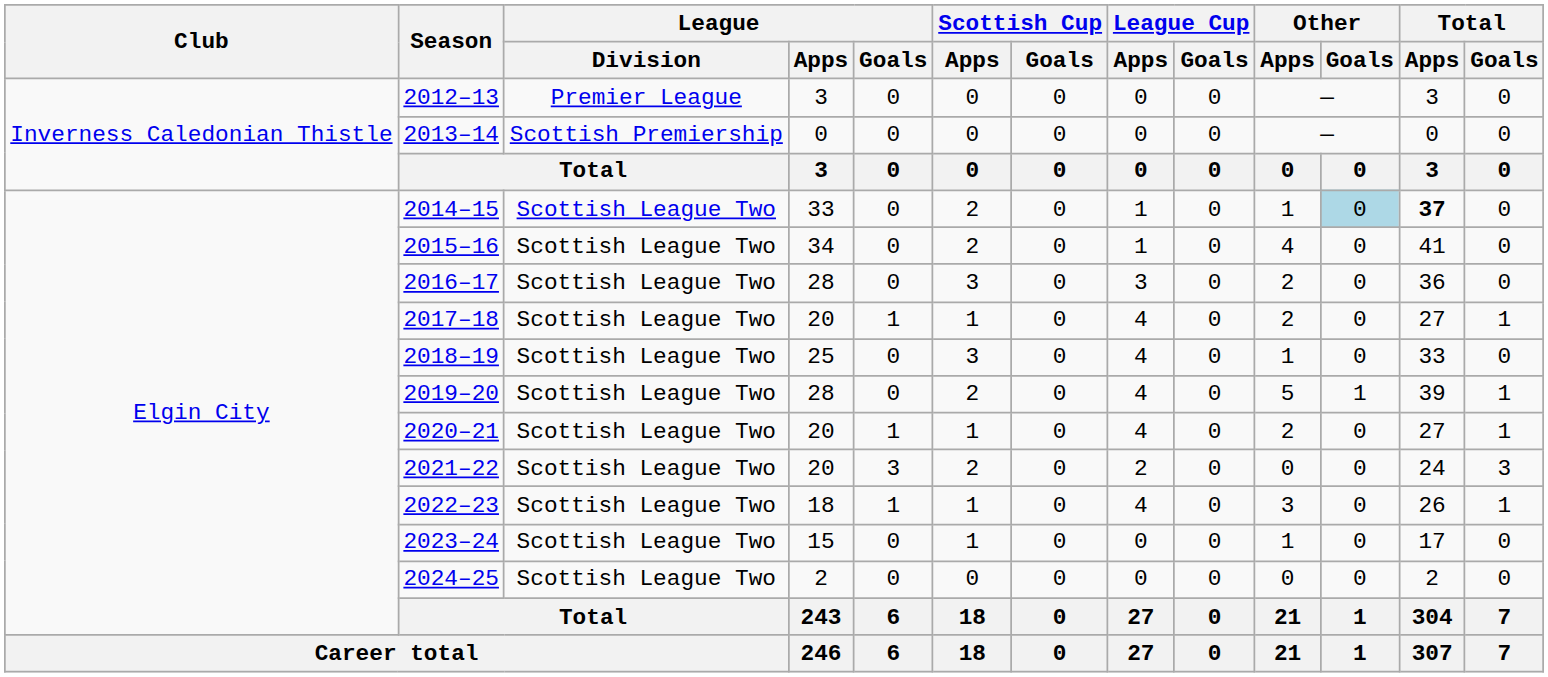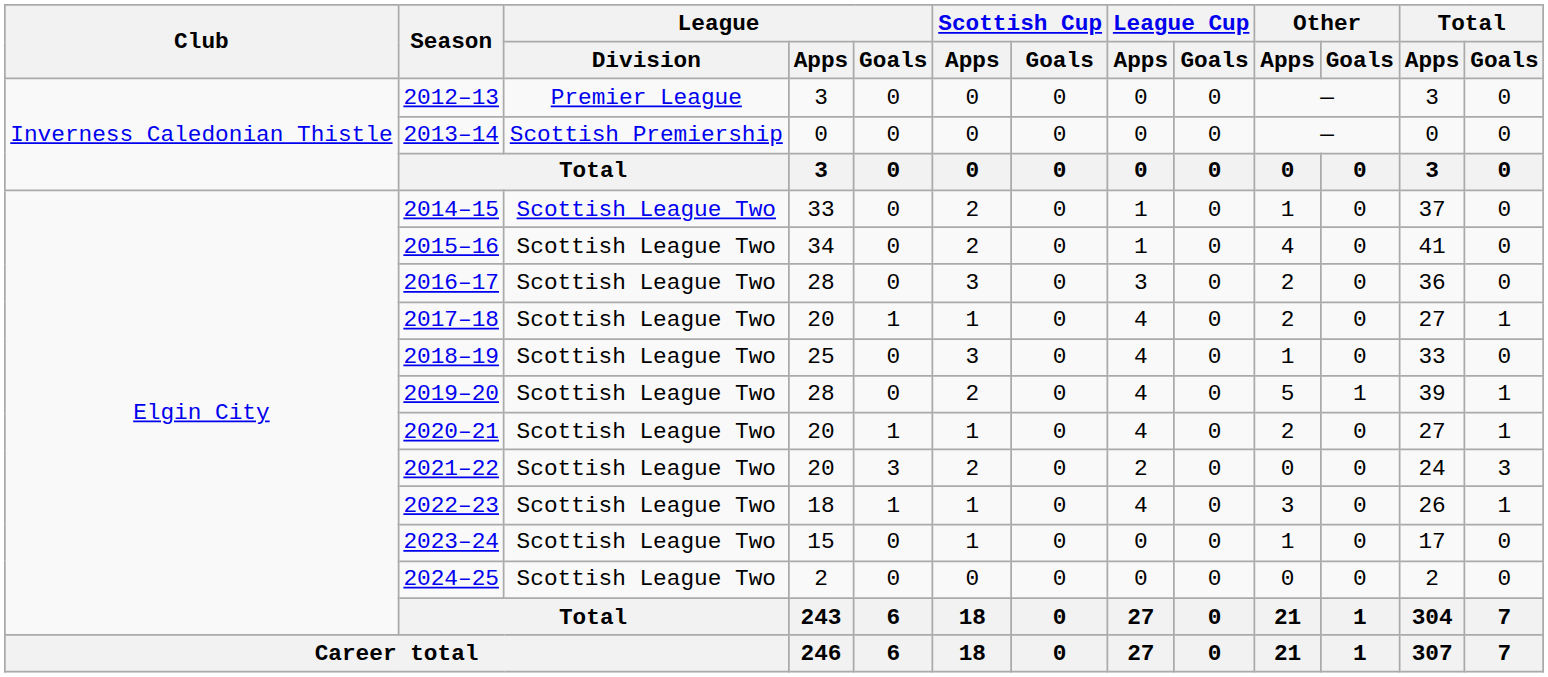(1360, 209) lightblue background -> (1360, 209) no background
(1432, 209) bold -> (1432, 209) normal
